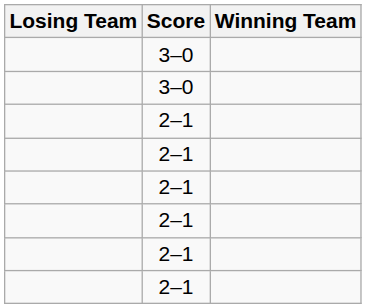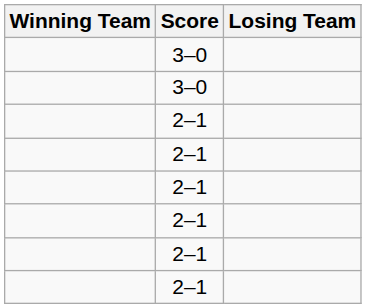columns swapped: (286, 21) <-> (73, 21)
